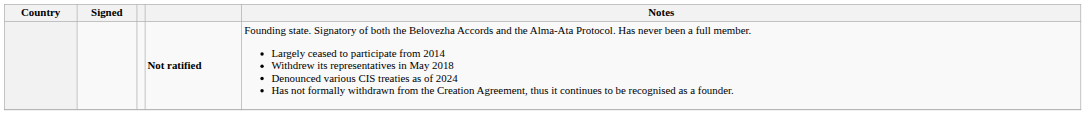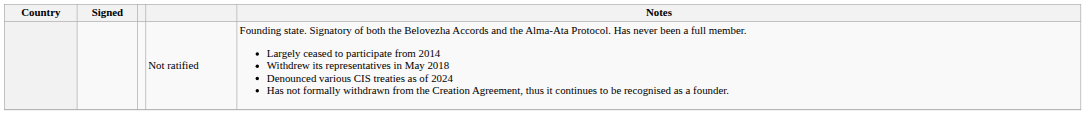(174, 65) bold -> (173, 65) normal
